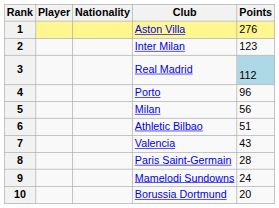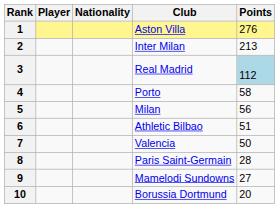(248, 47) 123 -> (248, 47) 213
(245, 93) 96 -> (245, 93) 58
(245, 144) 43 -> (245, 144) 50
(245, 178) 24 -> (245, 178) 27
